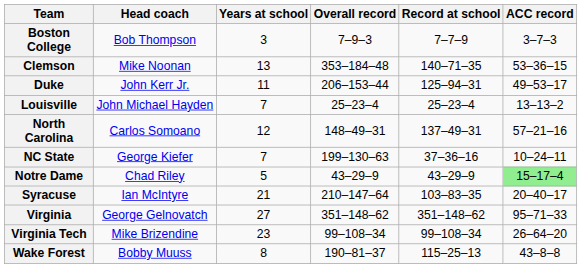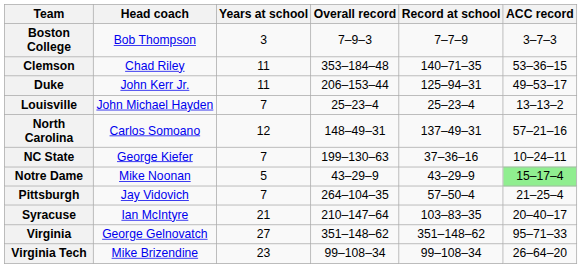(155, 66) Mike Noonan -> (155, 66) Chad Riley
(264, 66) 13 -> (264, 66) 11
(155, 176) Chad Riley -> (155, 176) Mike Noonan
+ row: (49, 195)
- row: (49, 253)
